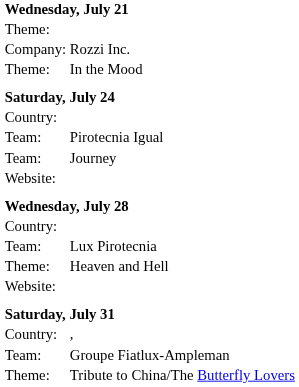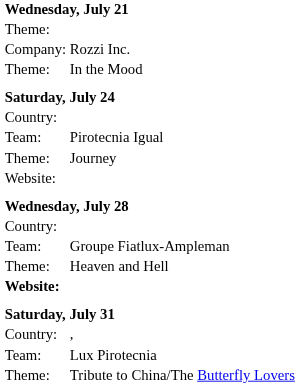(23, 158) Team: -> (27, 158) Theme:
(113, 246) Lux Pirotecnia -> (150, 246) Groupe Fiatlux-Ampleman
(30, 286) normal -> (32, 286) bold
(150, 354) Groupe Fiatlux-Ampleman -> (113, 354) Lux Pirotecnia
